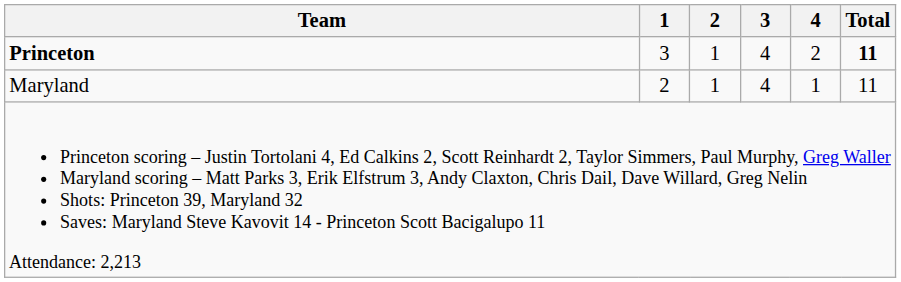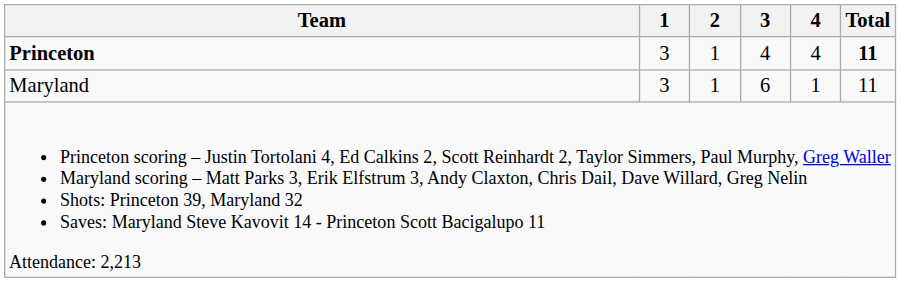(816, 53) 2 -> (816, 53) 4
(664, 85) 2 -> (664, 85) 3
(765, 85) 4 -> (765, 85) 6
